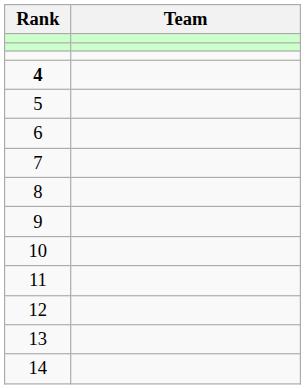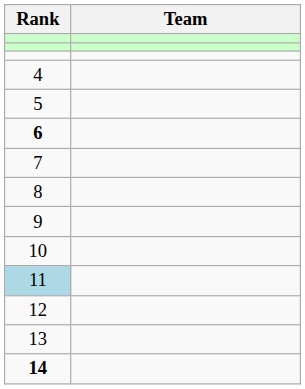(38, 74) bold -> (38, 74) normal
(38, 133) normal -> (38, 133) bold
(38, 280) no background -> (38, 280) lightblue background
(38, 368) normal -> (38, 368) bold
